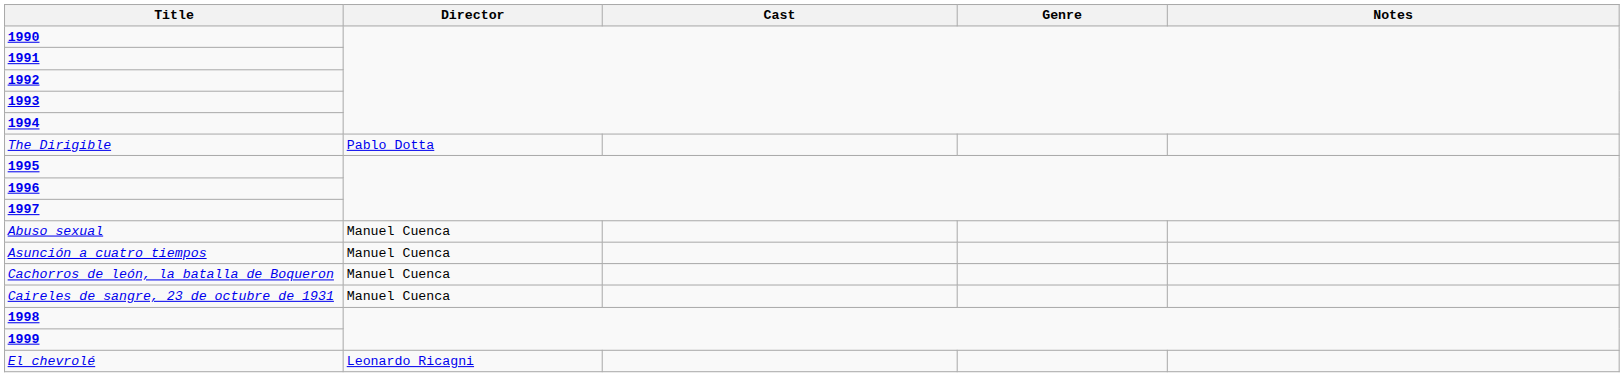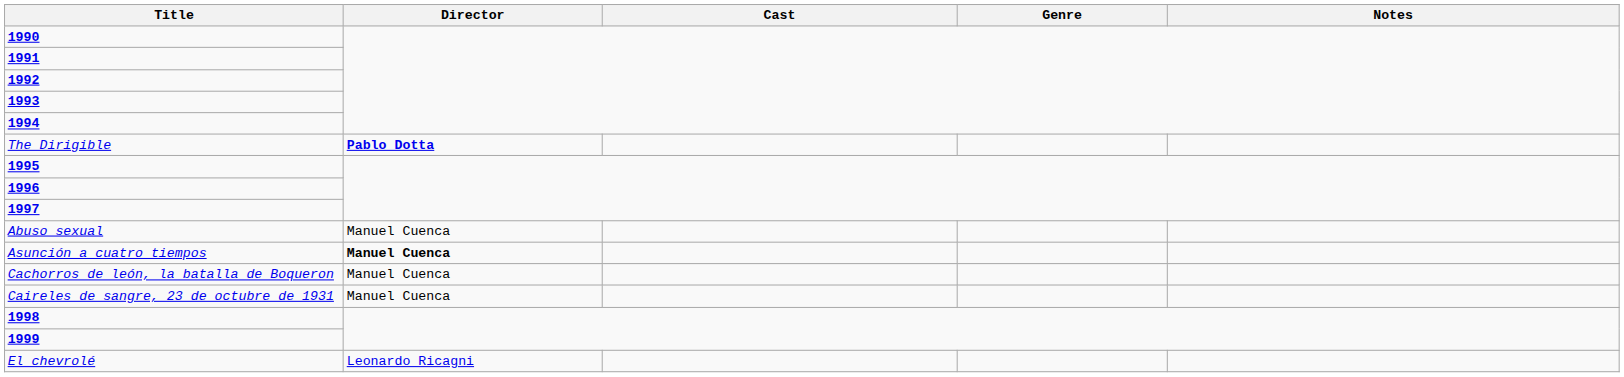(391, 145) normal -> (391, 145) bold
(398, 253) normal -> (398, 253) bold
